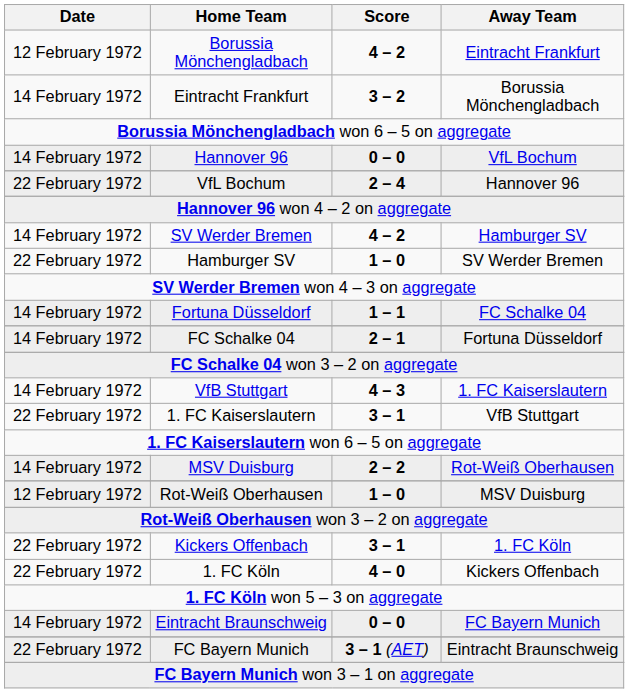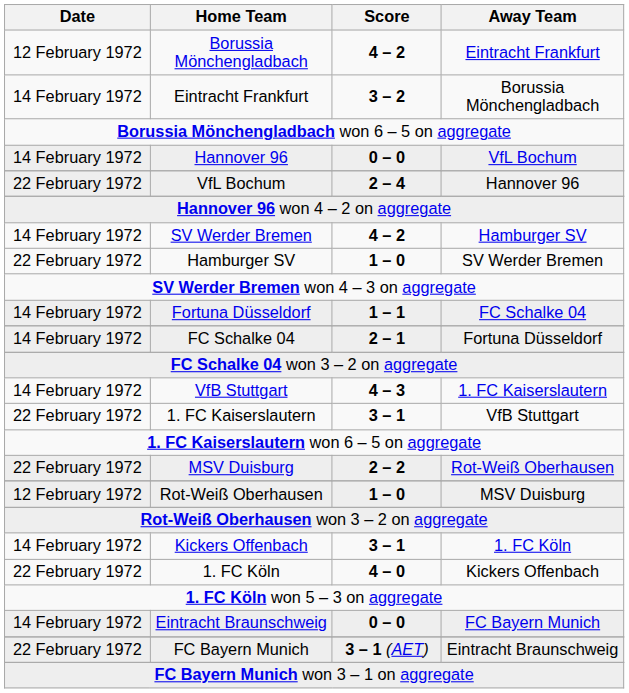(77, 468) 14 February 1972 -> (77, 468) 22 February 1972
(77, 545) 22 February 1972 -> (77, 545) 14 February 1972
